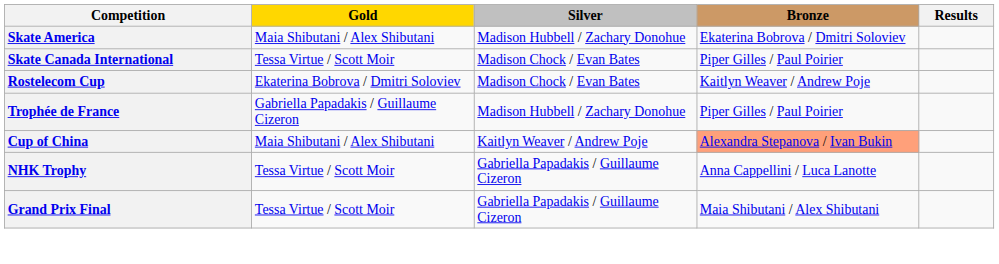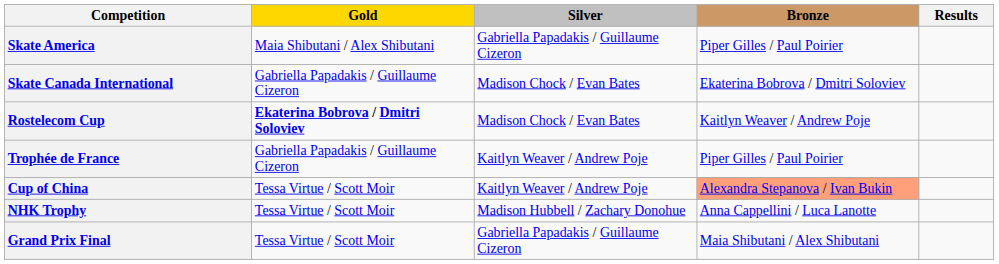(581, 37) Madison Hubbell / Zachary Donohue -> (568, 45) Gabriella Papadakis / Guillaume Cizeron
(803, 37) Ekaterina Bobrova / Dmitri Soloviev -> (771, 45) Piper Gilles / Paul Poirier
(325, 59) Tessa Virtue / Scott Moir -> (346, 83) Gabriella Papadakis / Guillaume Cizeron
(771, 59) Piper Gilles / Paul Poirier -> (803, 83) Ekaterina Bobrova / Dmitri Soloviev
(358, 81) normal -> (337, 120) bold
(581, 111) Madison Hubbell / Zachary Donohue -> (562, 158) Kaitlyn Weaver / Andrew Poje
(345, 141) Maia Shibutani / Alex Shibutani -> (325, 188) Tessa Virtue / Scott Moir
(568, 171) Gabriella Papadakis / Guillaume Cizeron -> (581, 210) Madison Hubbell / Zachary Donohue
